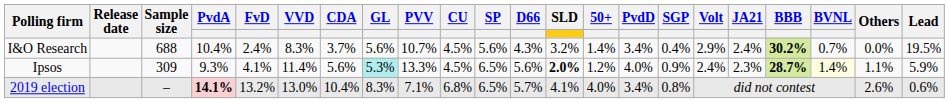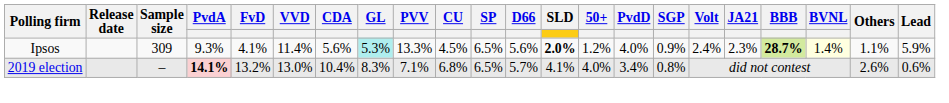- row: (47, 48)
